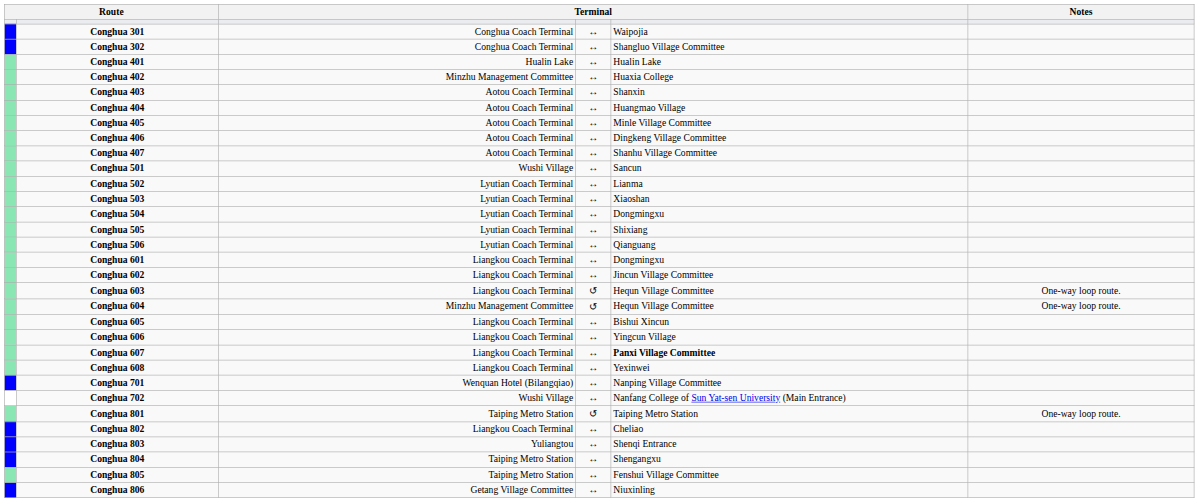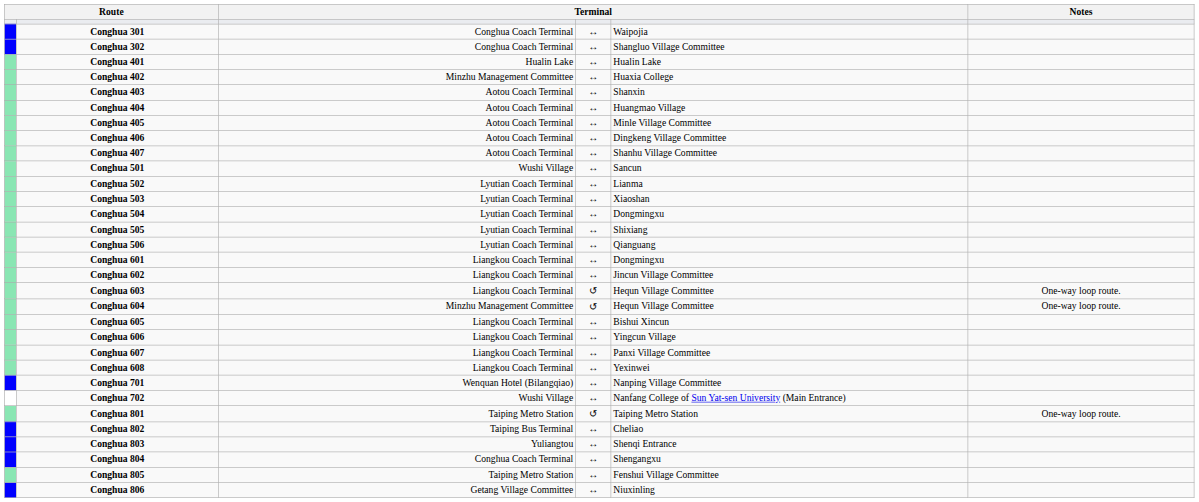(664, 352) bold -> (662, 352) normal
(523, 429) Liangkou Coach Terminal -> (532, 429) Taiping Bus Terminal
(531, 459) Taiping Metro Station -> (524, 459) Conghua Coach Terminal
